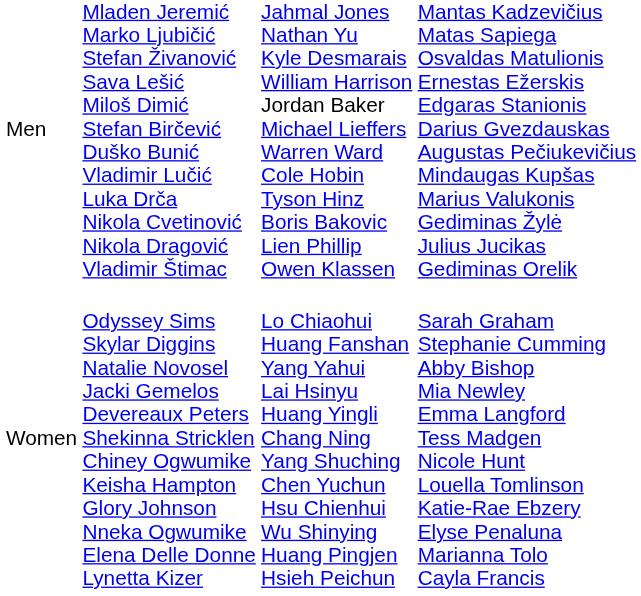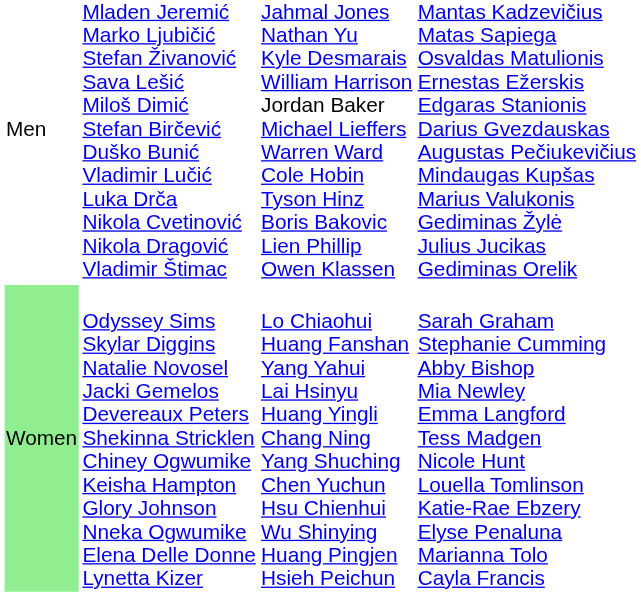(42, 438) no background -> (42, 438) lightgreen background
